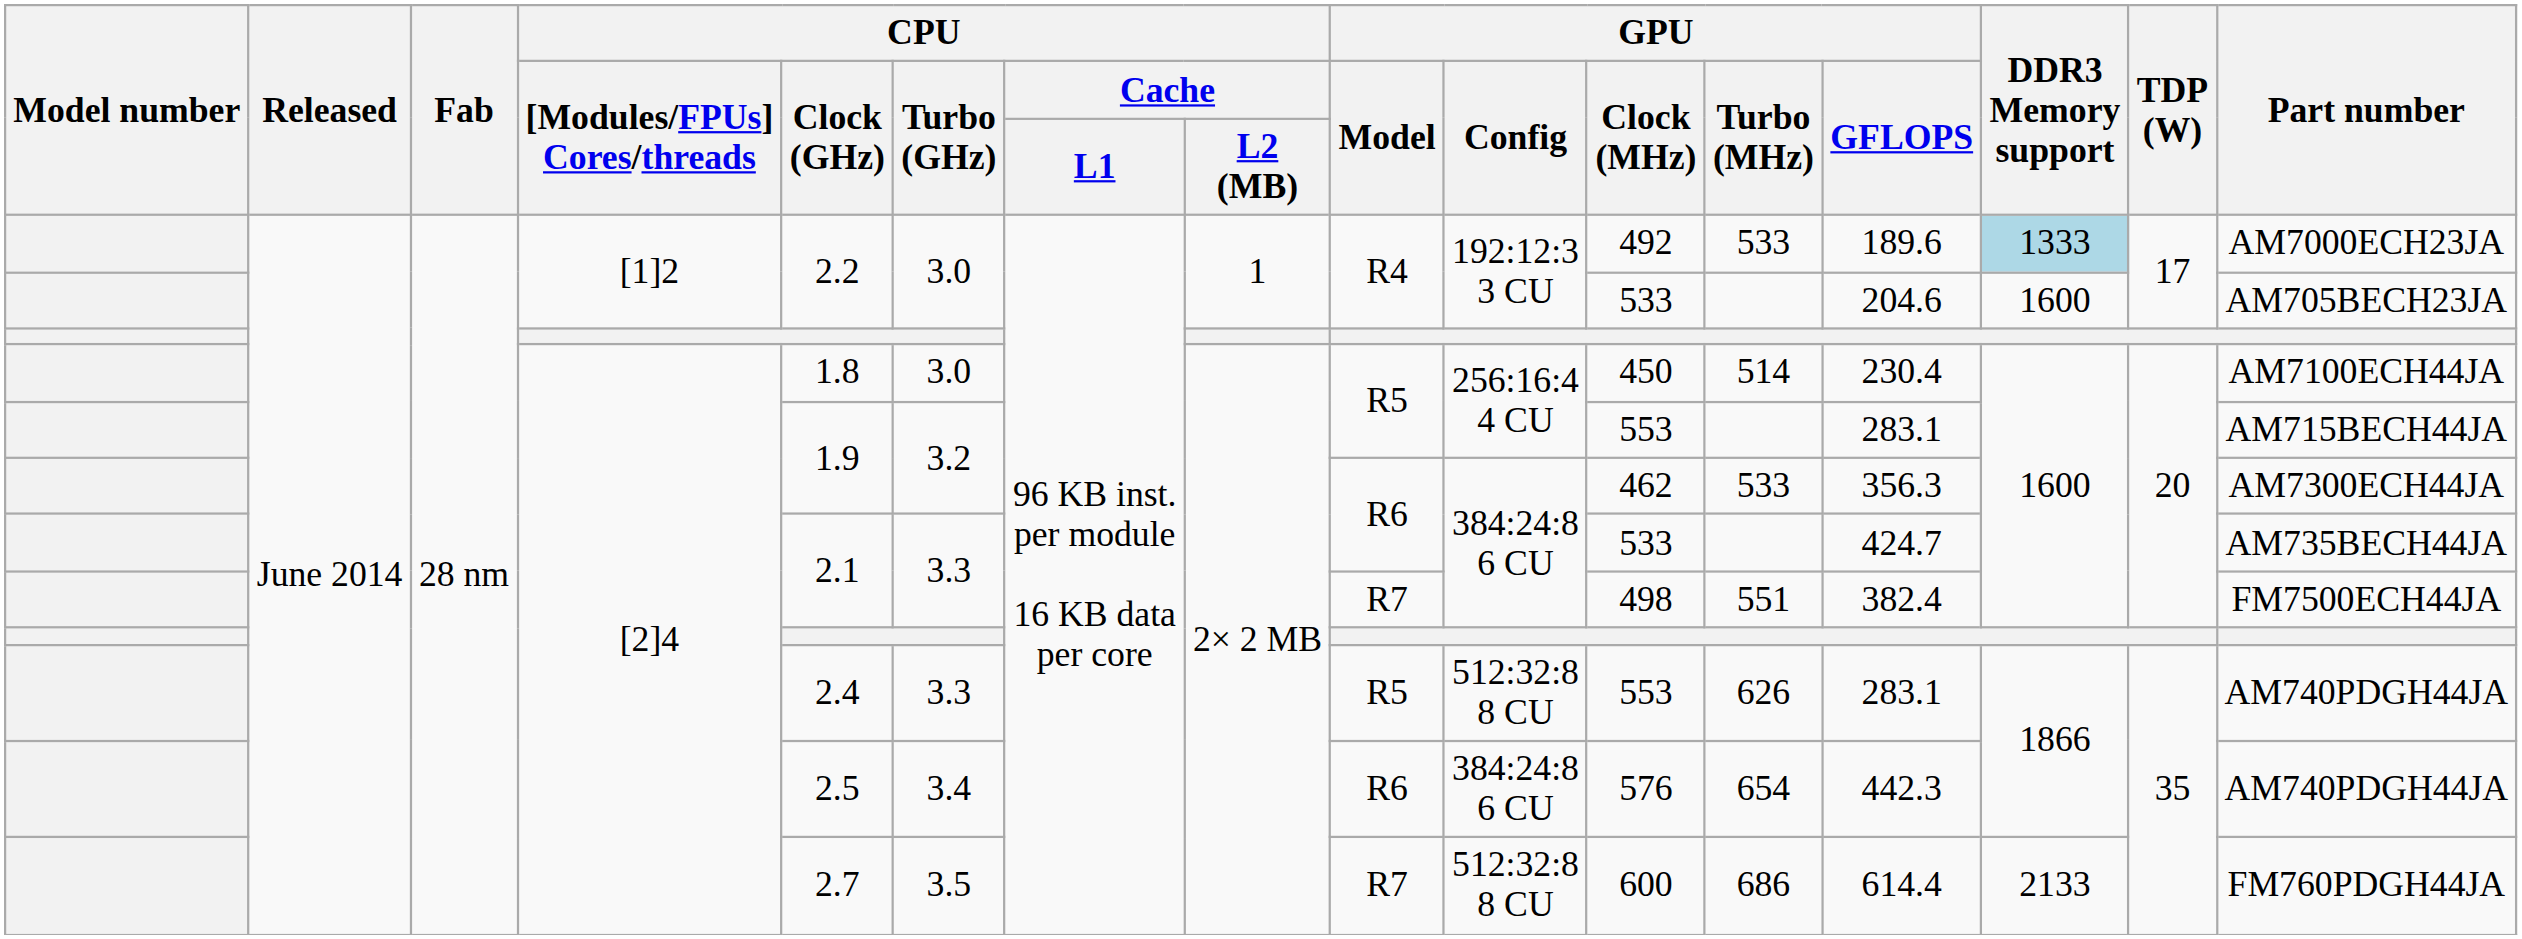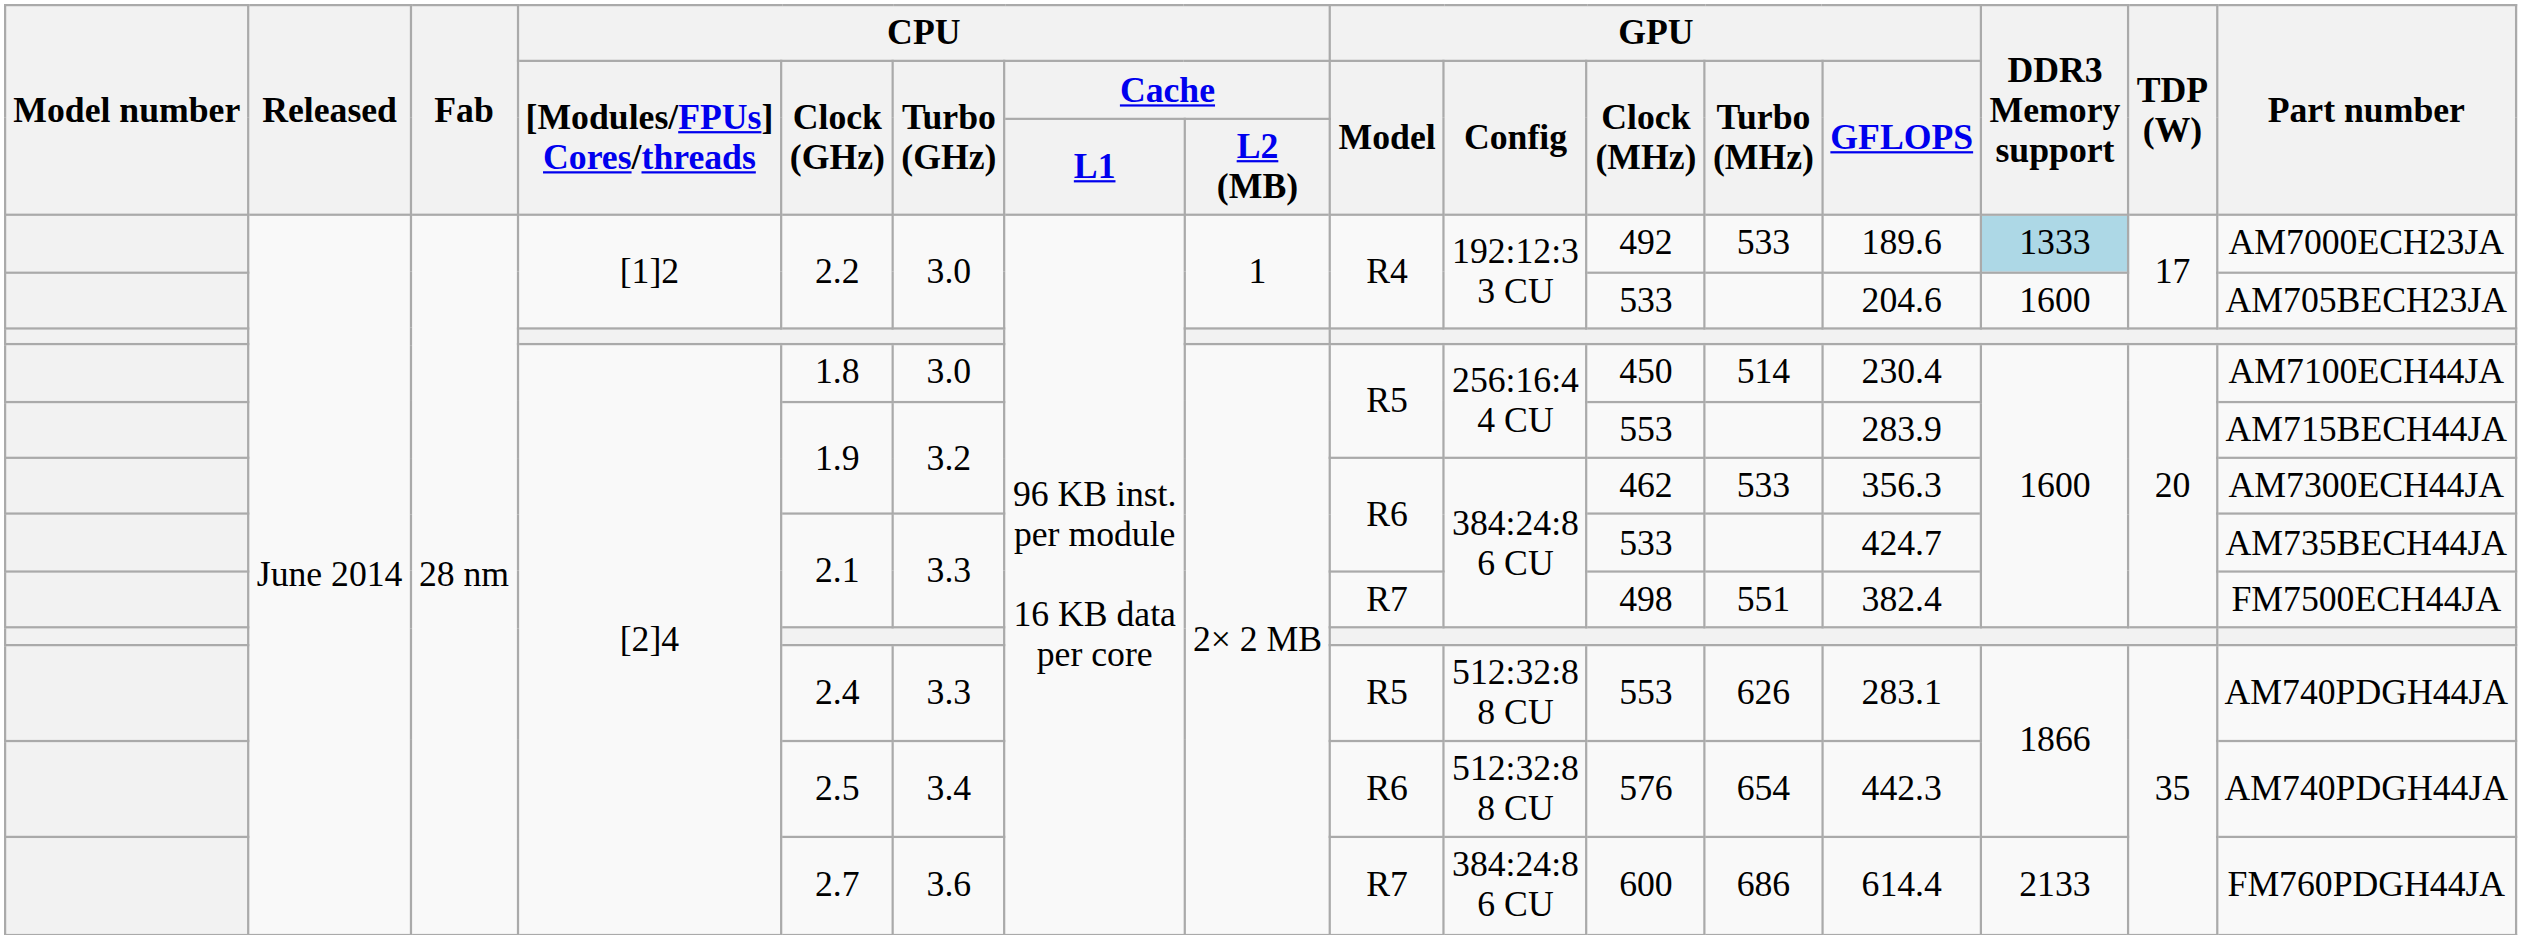(1902, 428) 283.1 -> (1902, 428) 283.9
(1516, 788) 384:24:8 6 CU -> (1516, 788) 512:32:8 8 CU
(949, 885) 3.5 -> (949, 885) 3.6
(1516, 885) 512:32:8 8 CU -> (1516, 885) 384:24:8 6 CU
